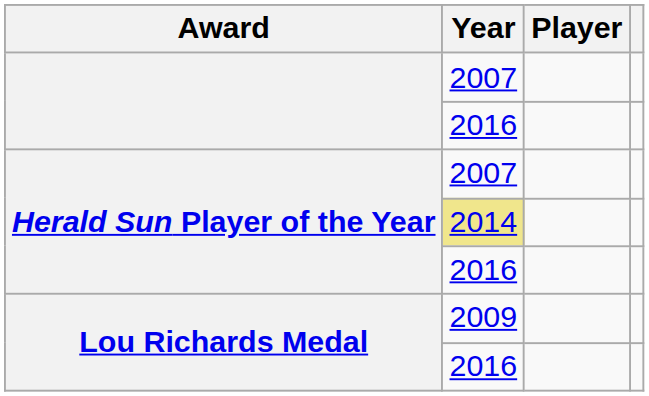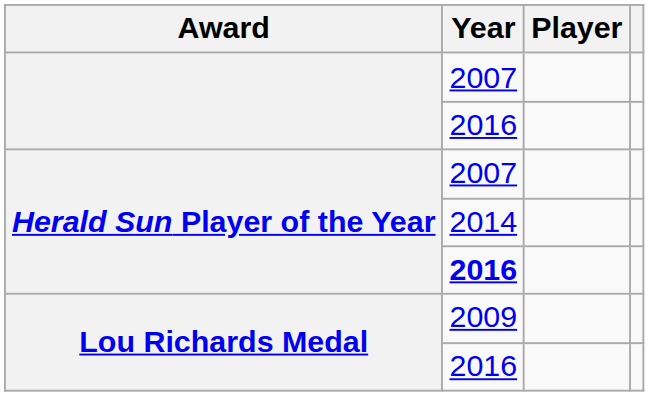(483, 221) khaki background -> (483, 221) no background
(483, 269) normal -> (483, 269) bold
